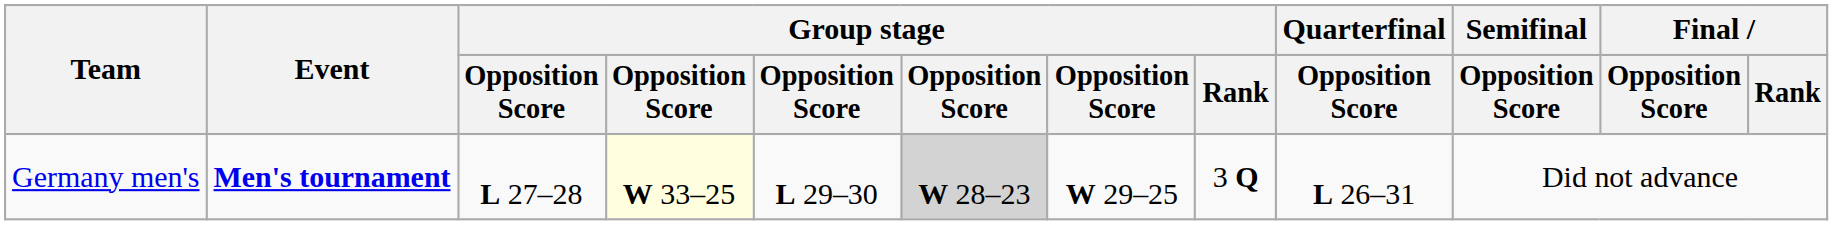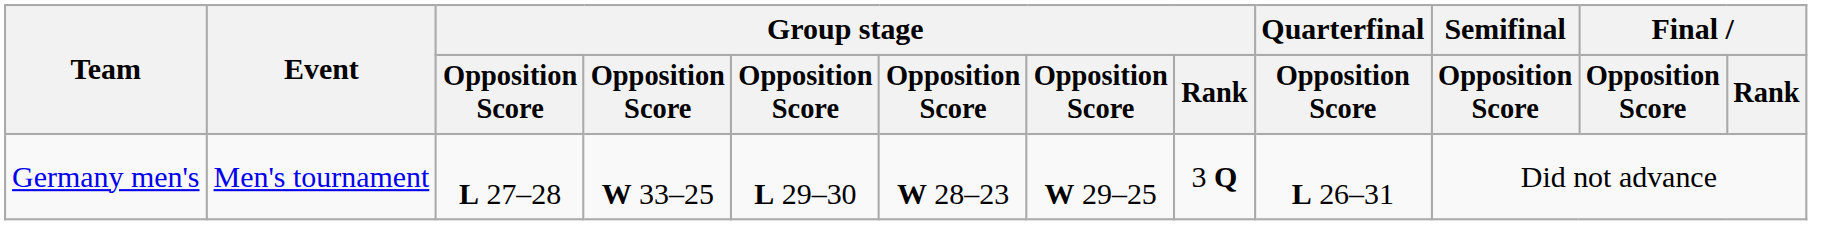(332, 176) bold -> (321, 176) normal
(679, 194) lightyellow background -> (658, 194) no background
(974, 194) lightgrey background -> (953, 194) no background
